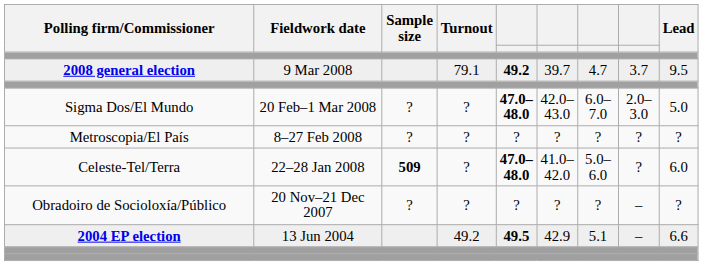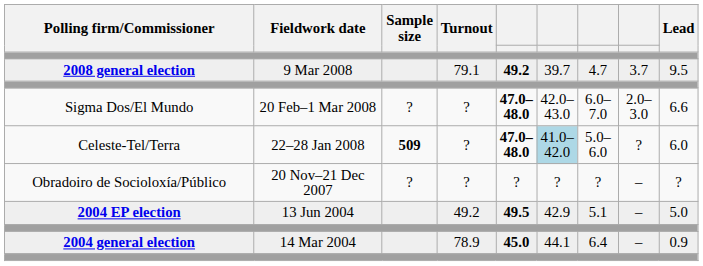(679, 107) 5.0 -> (679, 107) 6.6
- row: (129, 137)
(557, 167) no background -> (557, 145) lightblue background
(679, 235) 6.6 -> (679, 213) 5.0
+ row: (129, 242)
